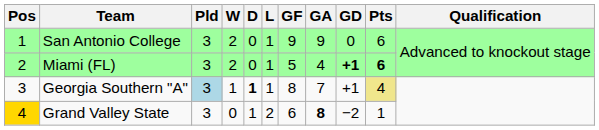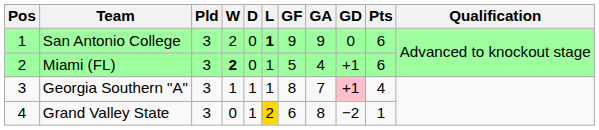(270, 40) normal -> (270, 40) bold
(233, 64) normal -> (233, 64) bold
(351, 64) bold -> (351, 64) normal
(381, 64) bold -> (381, 64) normal
(207, 88) lightblue background -> (207, 88) no background
(253, 88) bold -> (253, 88) normal
(351, 88) no background -> (351, 88) pink background
(381, 88) khaki background -> (381, 88) no background
(22, 112) gold background -> (22, 112) no background
(270, 112) no background -> (270, 112) gold background
(321, 112) bold -> (321, 112) normal
